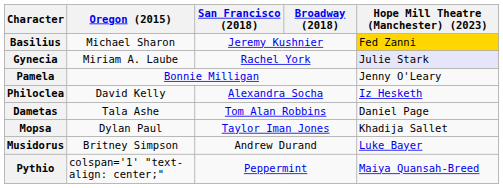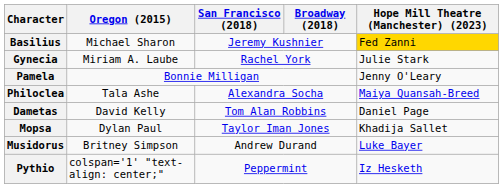(394, 59) lavender background -> (394, 59) no background
(131, 94) David Kelly -> (131, 94) Tala Ashe
(391, 94) Iz Hesketh -> (419, 94) Maiya Quansah-Breed
(131, 111) Tala Ashe -> (131, 111) David Kelly
(419, 169) Maiya Quansah-Breed -> (391, 169) Iz Hesketh
